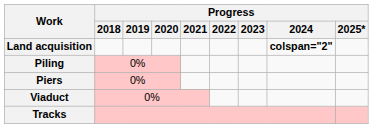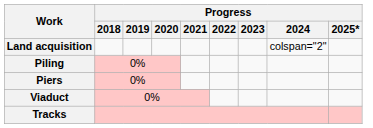(301, 47) bold -> (298, 47) normal
